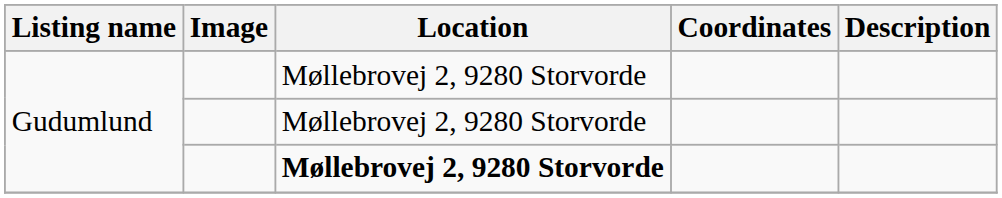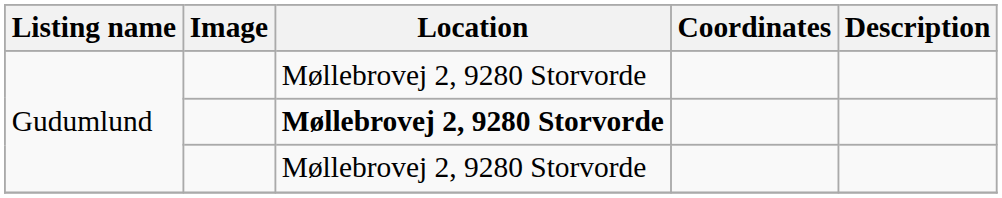(464, 121) normal -> (473, 121) bold
(473, 167) bold -> (464, 167) normal
